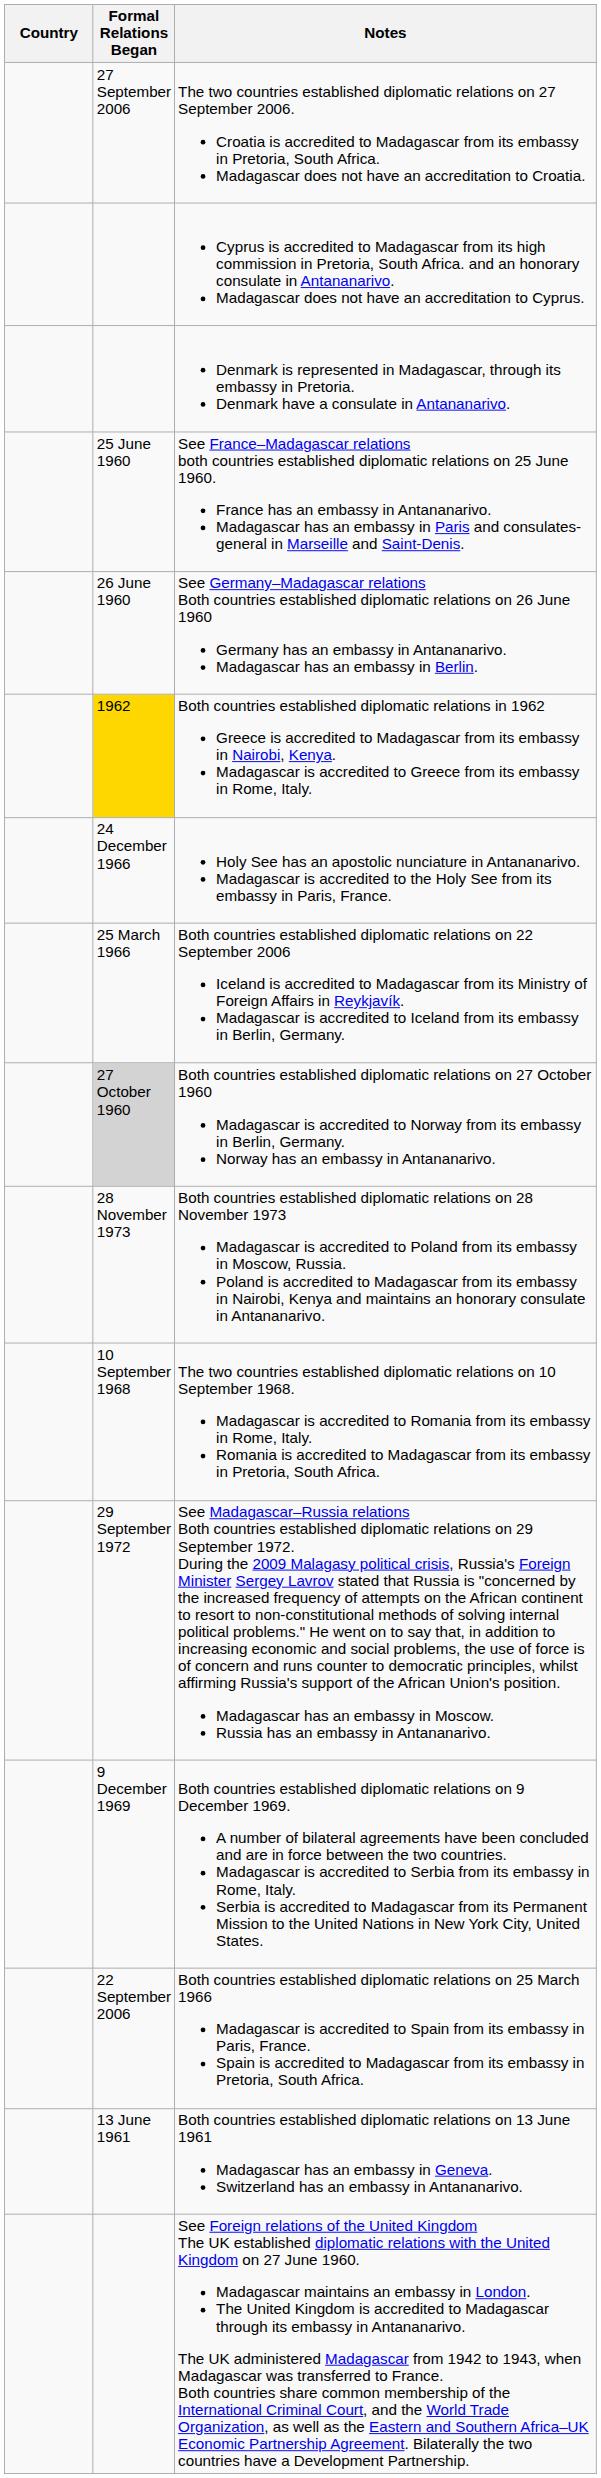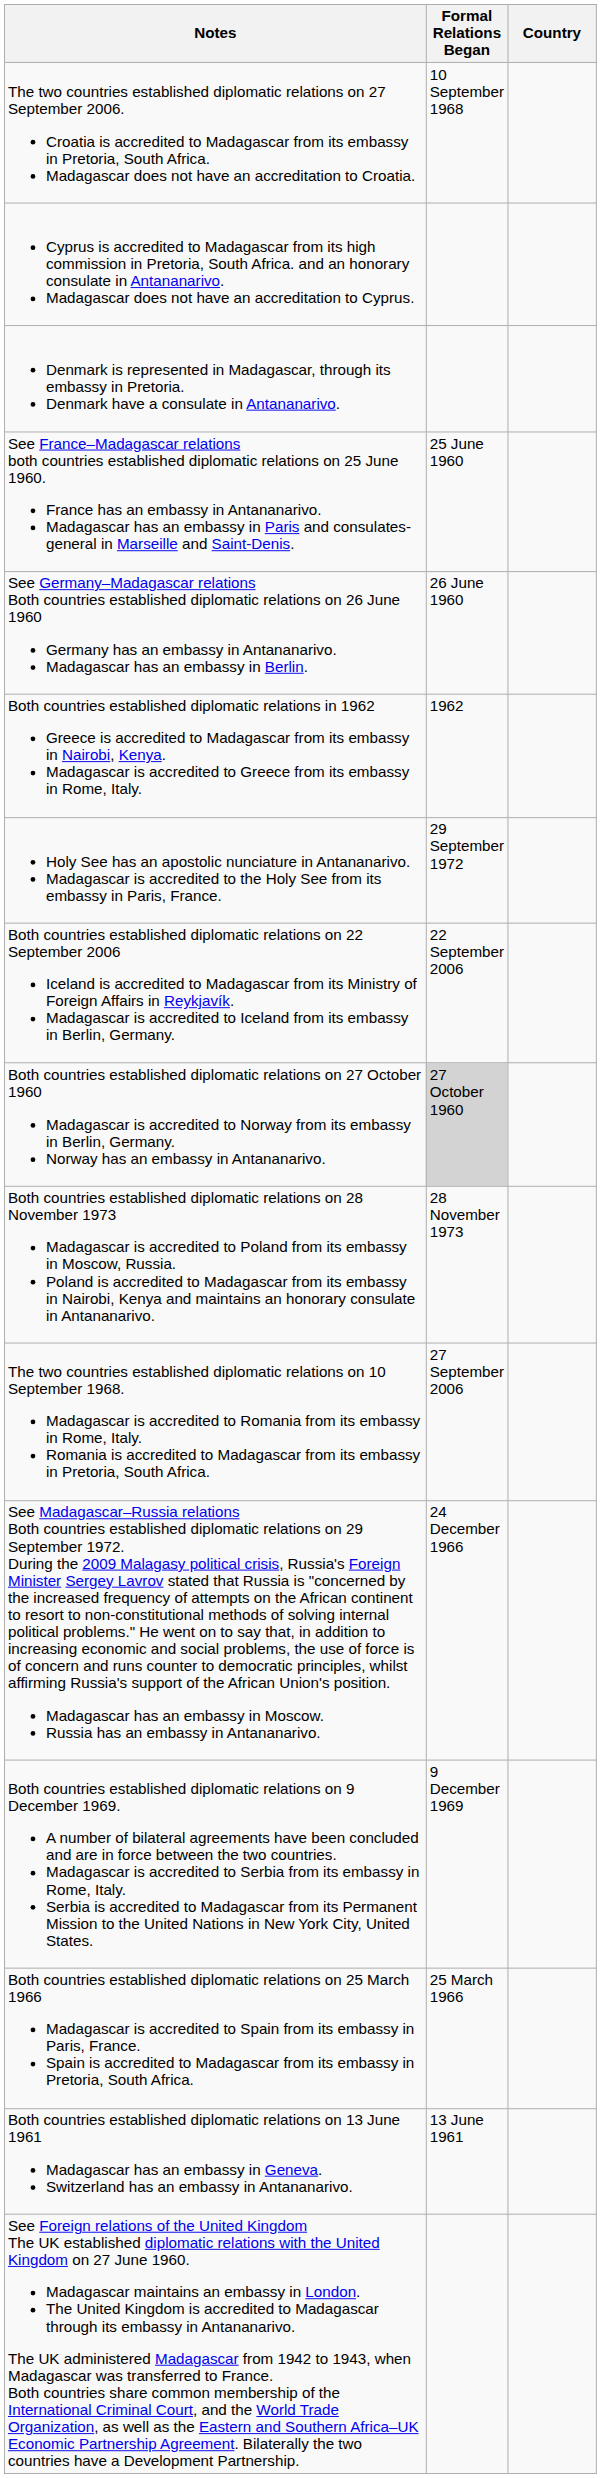columns swapped: (49, 33) <-> (385, 33)
(134, 91) 27 September 2006 -> (467, 91) 10 September 1968
(114, 706) gold background -> (447, 706) no background
(132, 846) 24 December 1966 -> (467, 846) 29 September 1972
(128, 943) 25 March 1966 -> (467, 952) 22 September 2006
(134, 1372) 10 September 1968 -> (467, 1372) 27 September 2006
(134, 1529) 29 September 1972 -> (465, 1529) 24 December 1966
(134, 1997) 22 September 2006 -> (461, 1988) 25 March 1966
